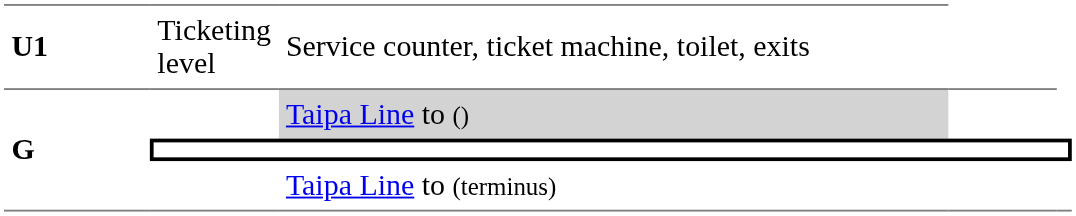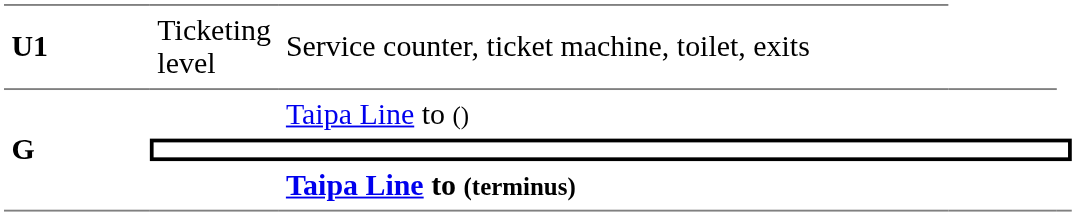(378, 113) lightgrey background -> (378, 113) no background
(421, 184) normal -> (431, 184) bold
